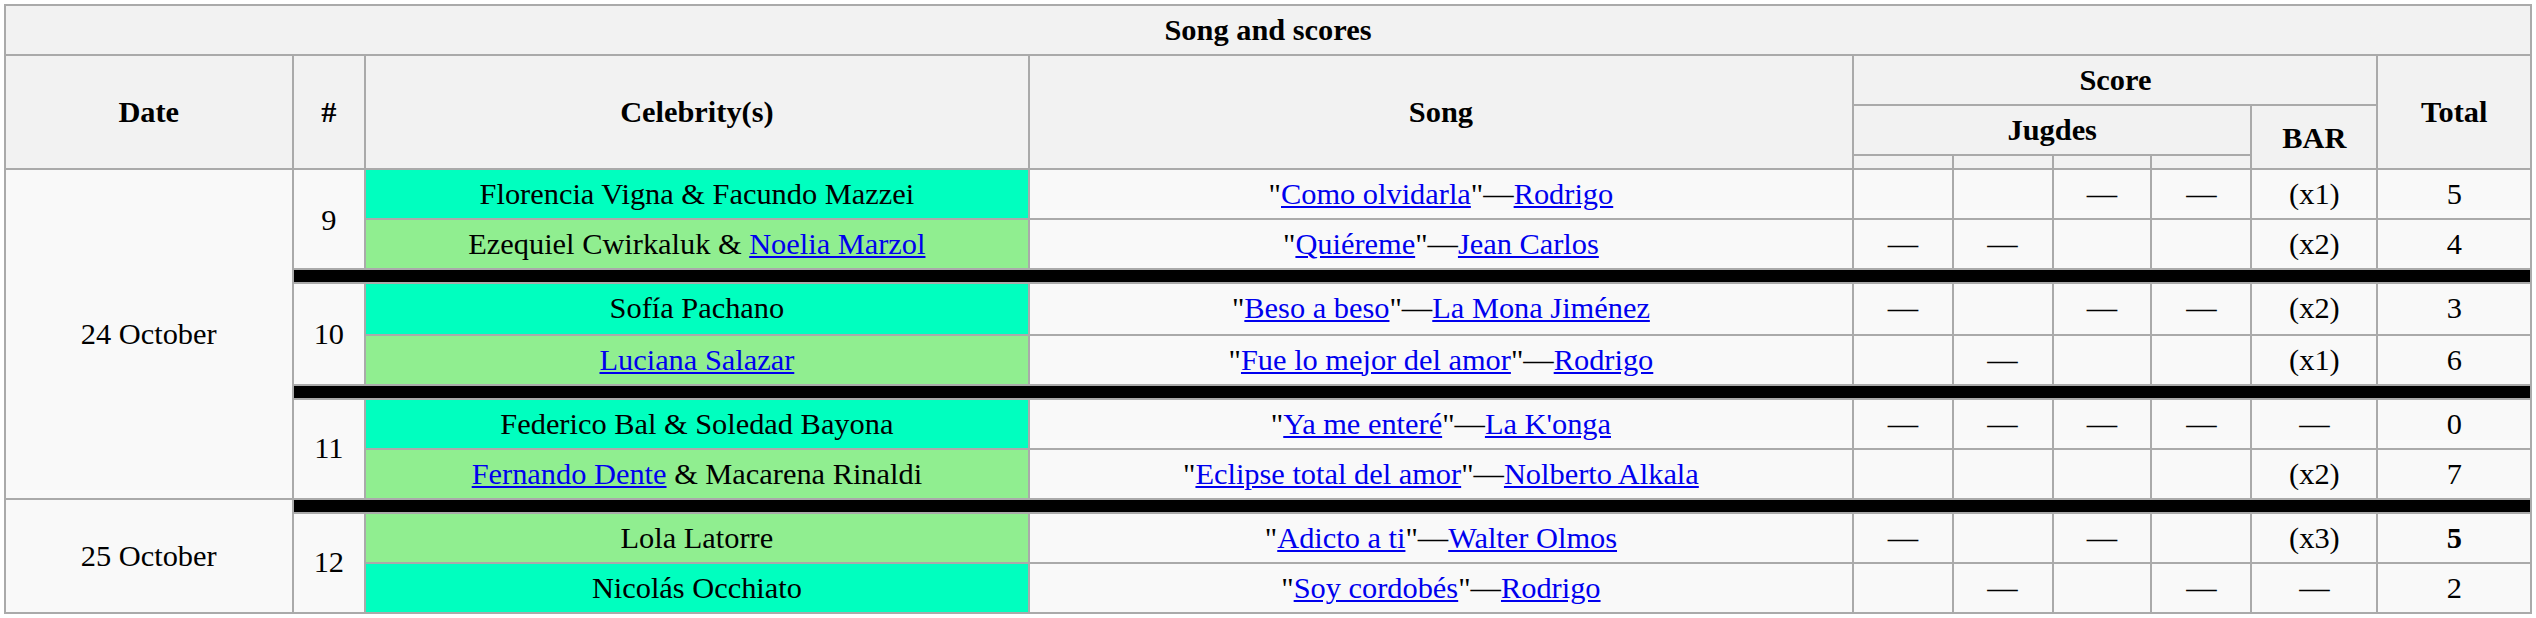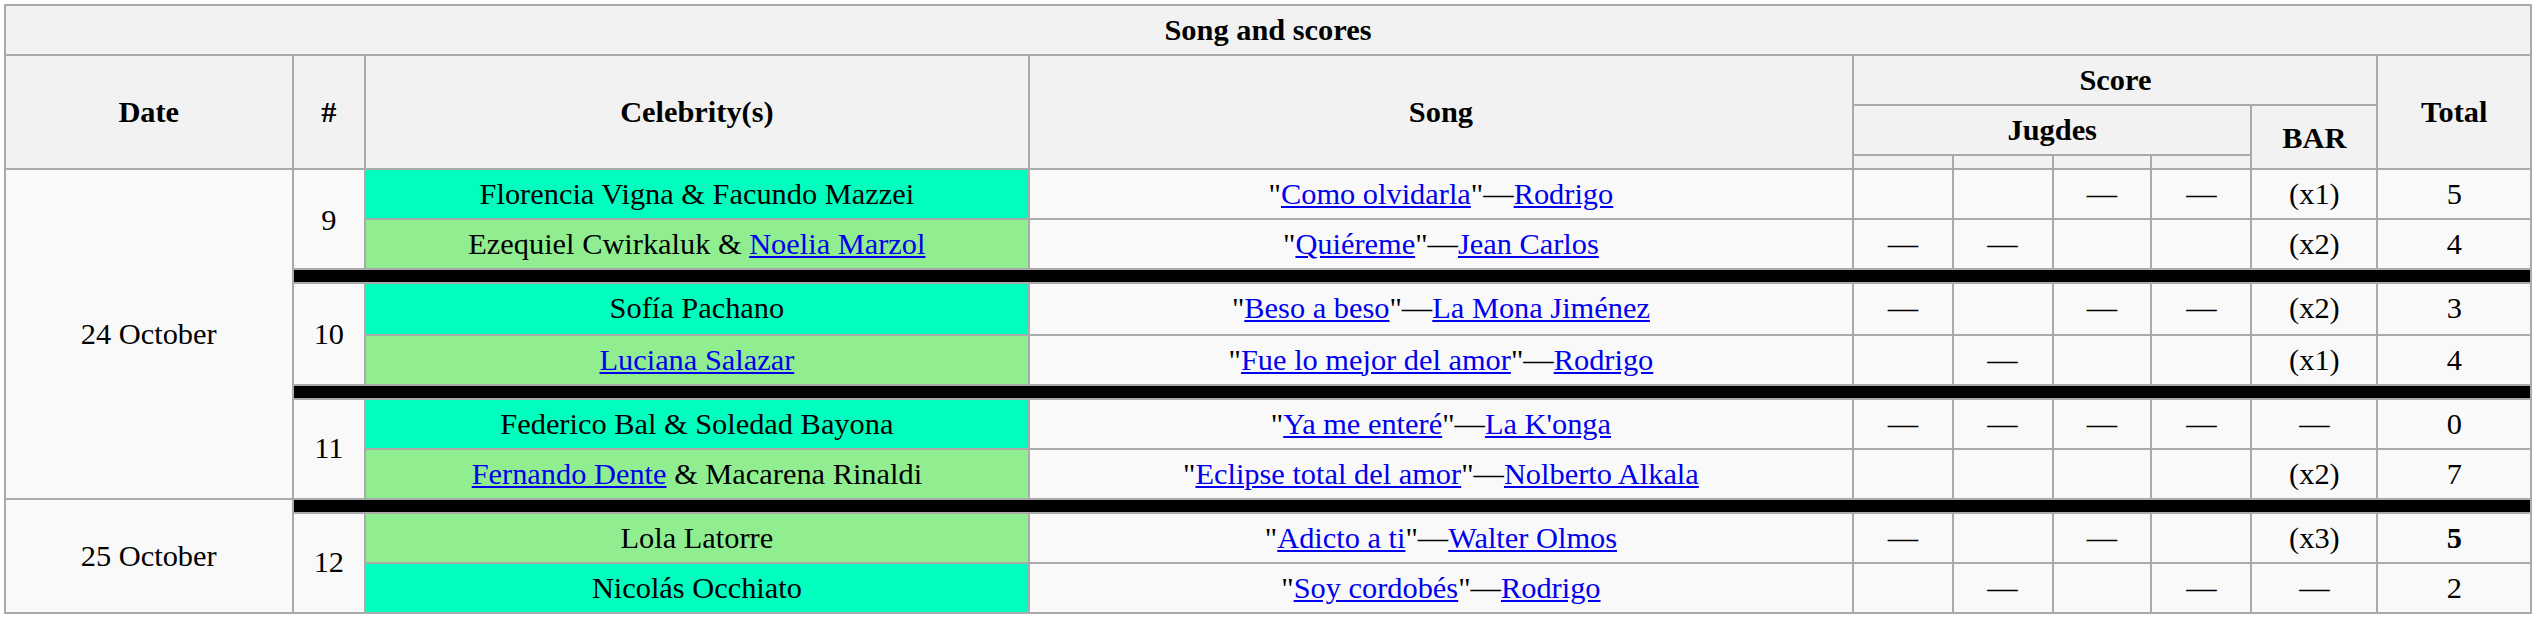(2454, 358) 6 -> (2454, 358) 4
